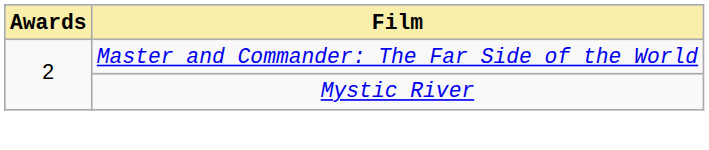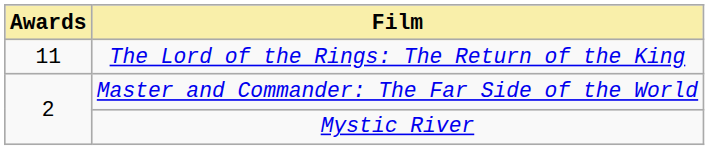+ row: (397, 57)
